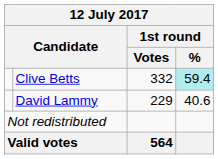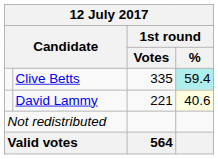(161, 79) 332 -> (161, 79) 335
(161, 100) 229 -> (161, 100) 221
(197, 100) no background -> (197, 100) lightyellow background
